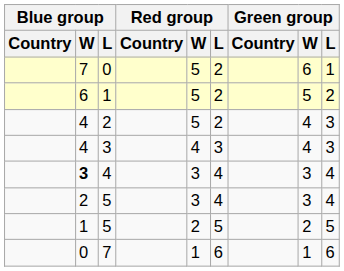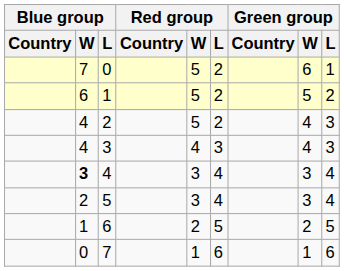(107, 226) 5 -> (107, 226) 6
